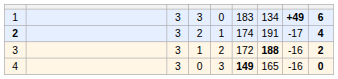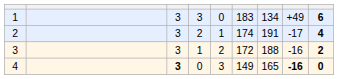(295, 18) bold -> (295, 18) normal
(15, 34) bold -> (15, 34) normal
(270, 50) bold -> (270, 50) normal
(178, 67) normal -> (178, 67) bold
(245, 67) bold -> (245, 67) normal
(295, 67) normal -> (295, 67) bold
